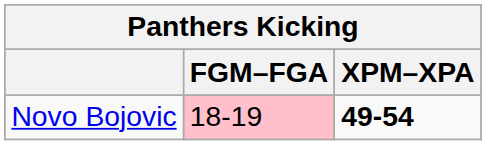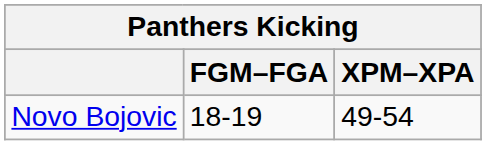(226, 116) pink background -> (226, 116) no background
(377, 116) bold -> (377, 116) normal
